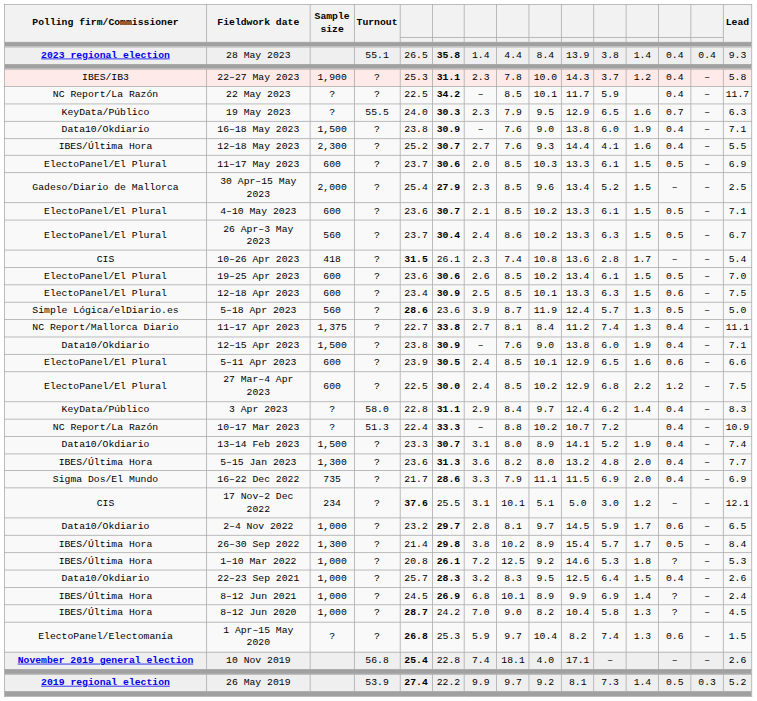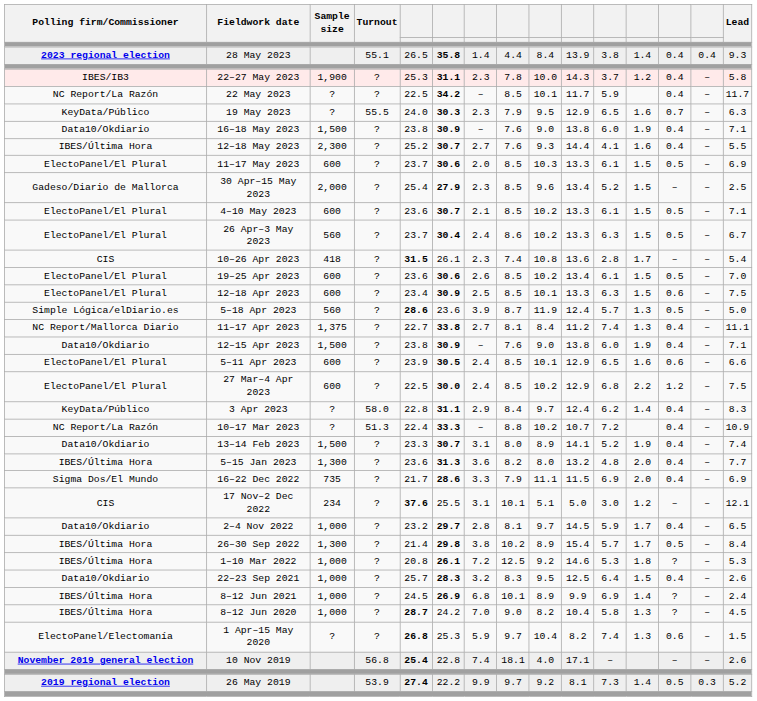(675, 527) 0.6 -> (675, 527) 0.4
